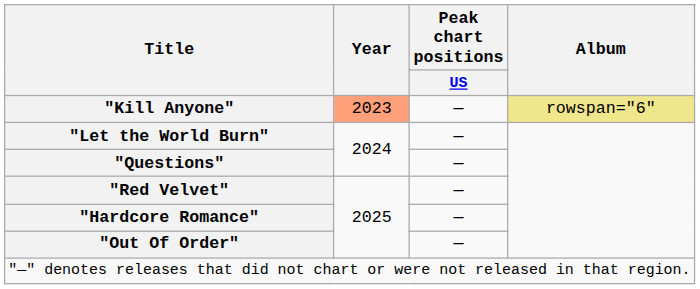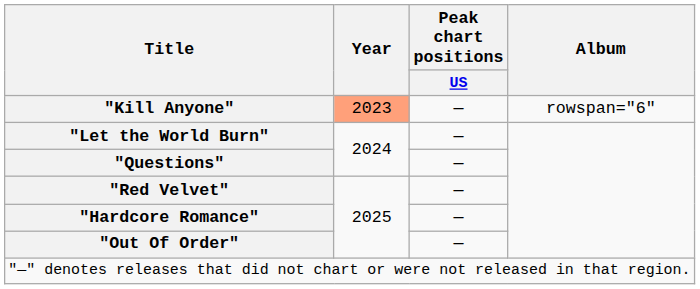(601, 109) khaki background -> (601, 109) no background
